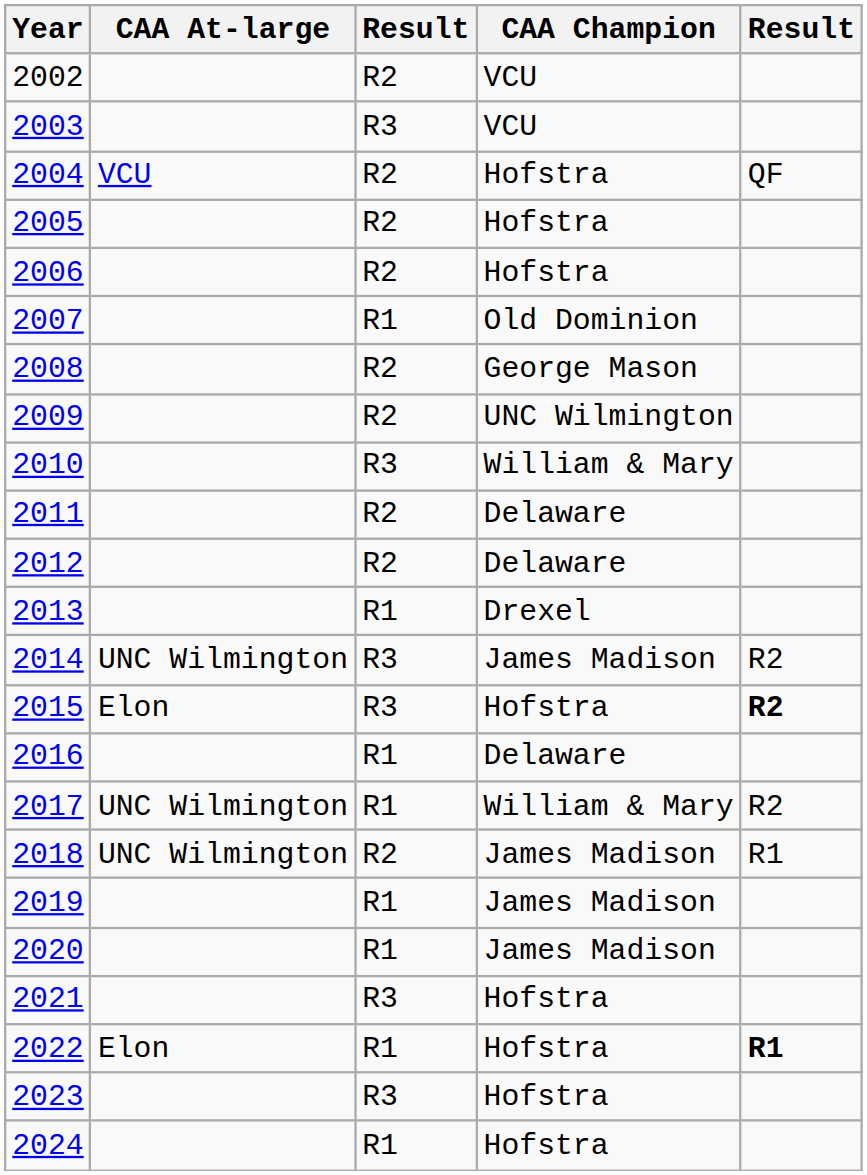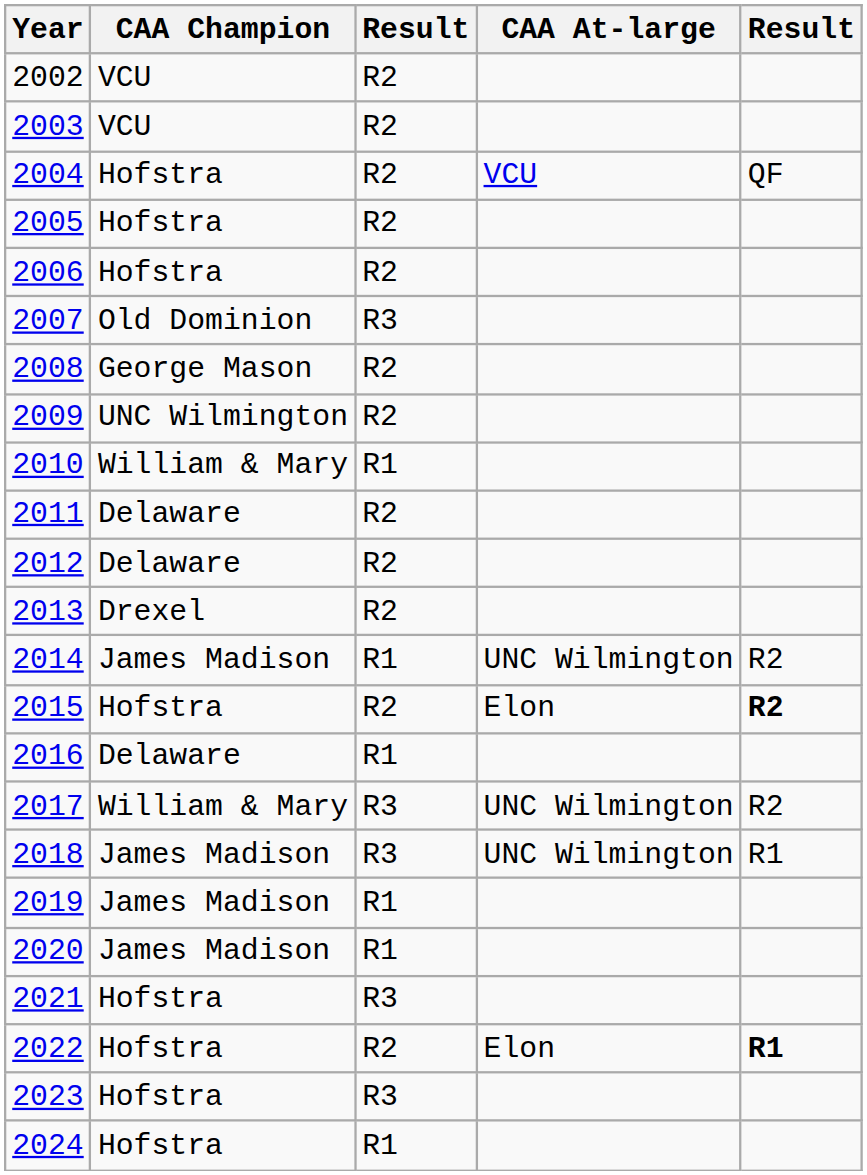columns swapped: (609, 29) <-> (223, 29)
(380, 126) R3 -> (380, 126) R2
(380, 321) R1 -> (380, 321) R3
(380, 466) R3 -> (380, 466) R1
(380, 612) R1 -> (380, 612) R2
(380, 660) R3 -> (380, 660) R1
(380, 709) R3 -> (380, 709) R2
(380, 806) R1 -> (380, 806) R3
(380, 854) R2 -> (380, 854) R3
(380, 1048) R1 -> (380, 1048) R2
